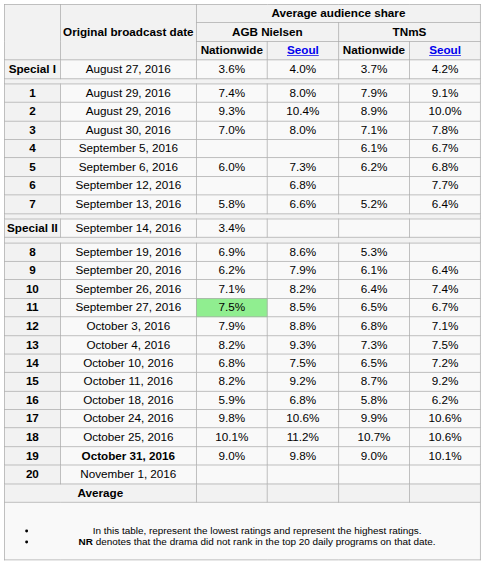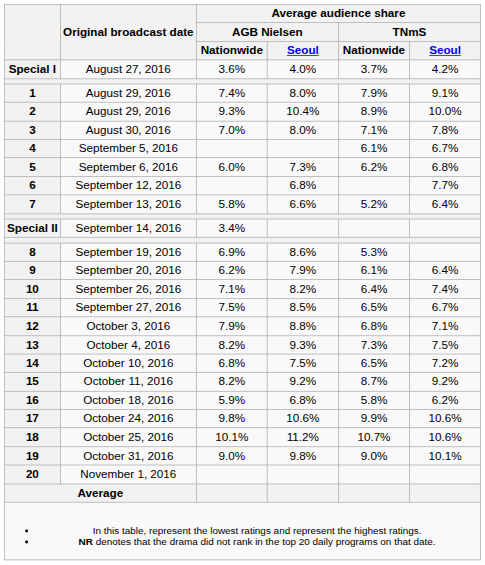(232, 307) lightgreen background -> (232, 307) no background
(128, 455) bold -> (128, 455) normal
